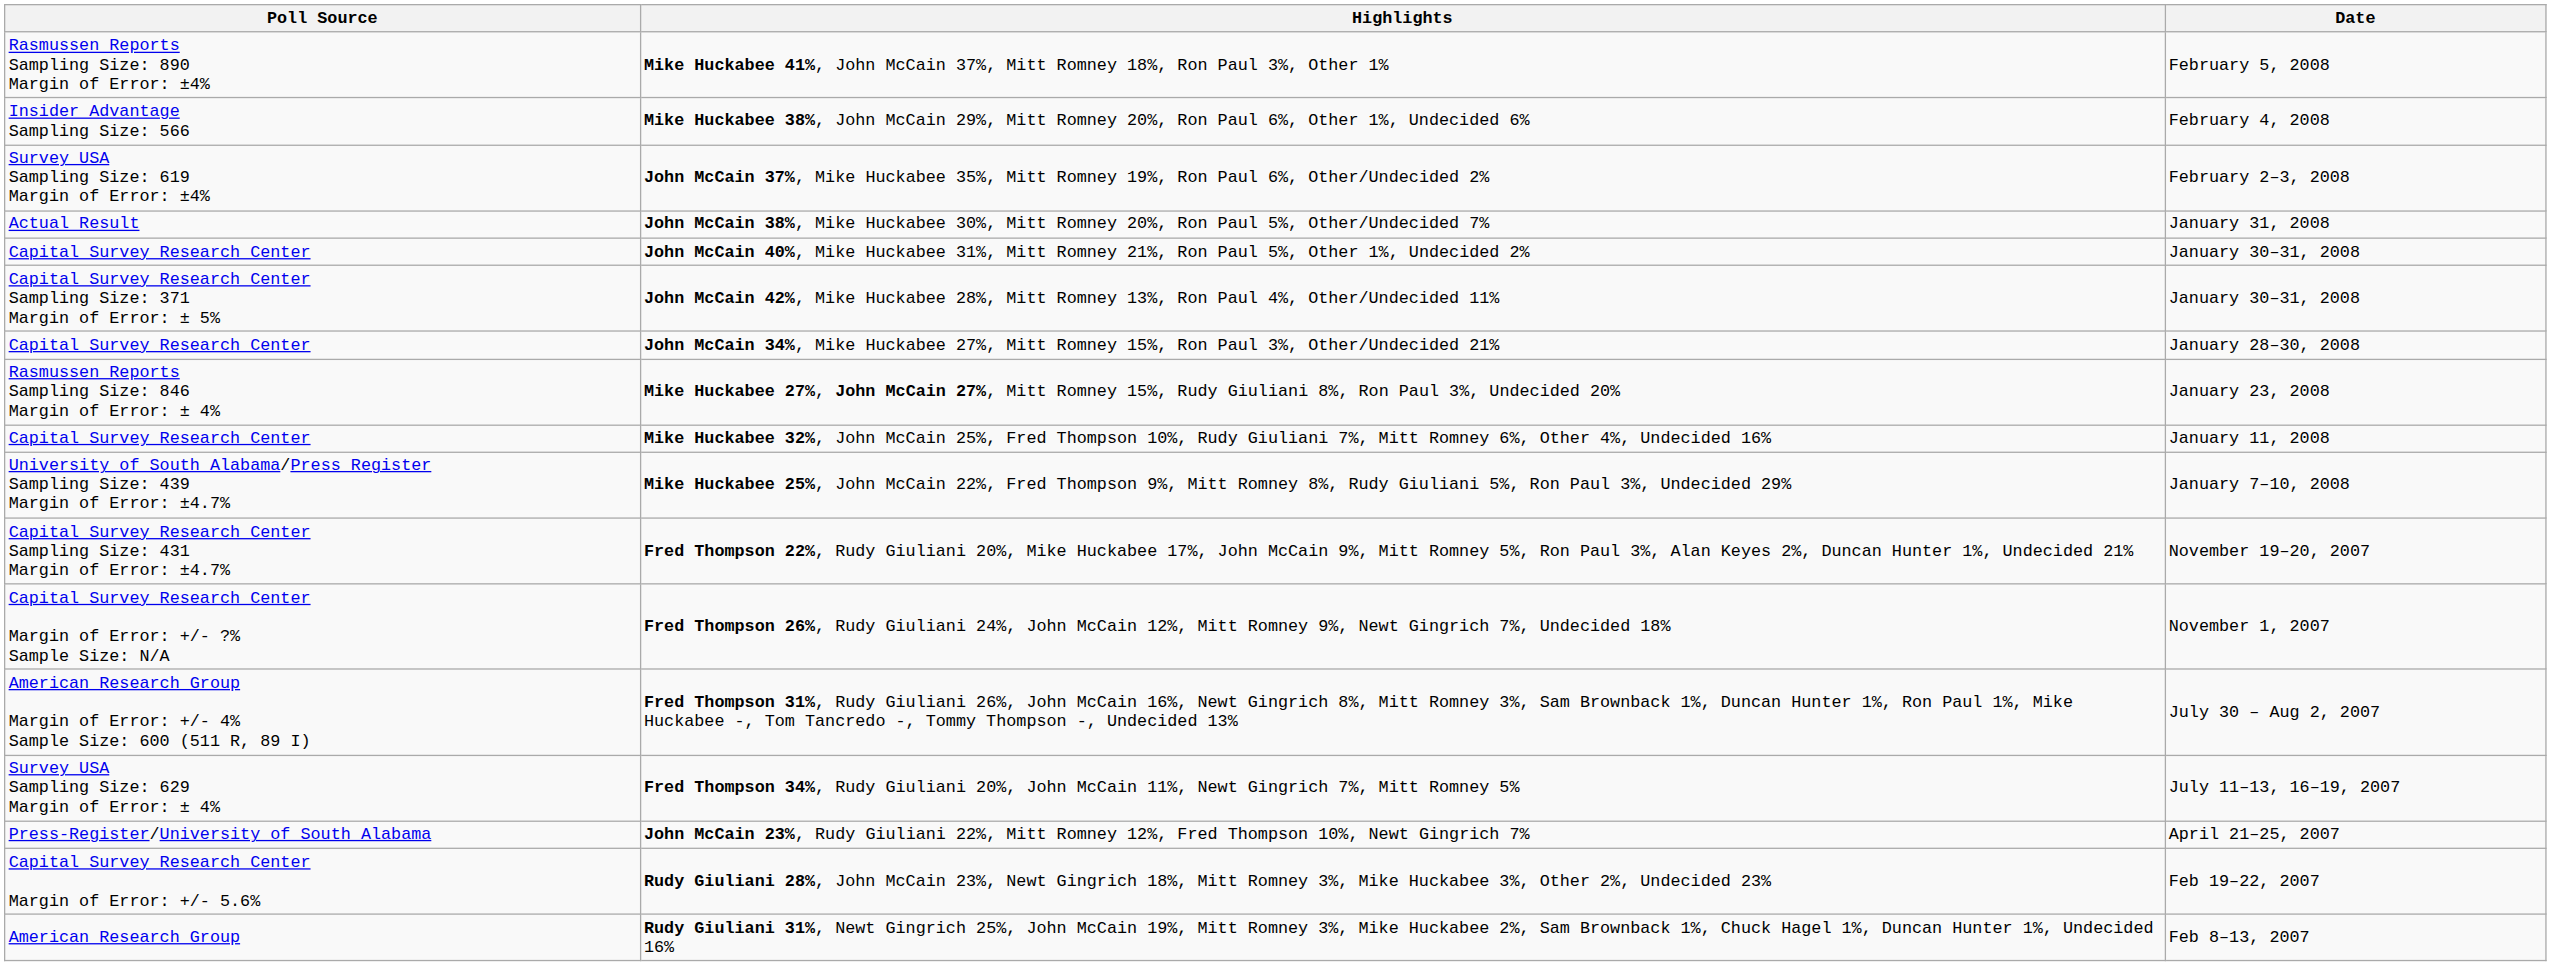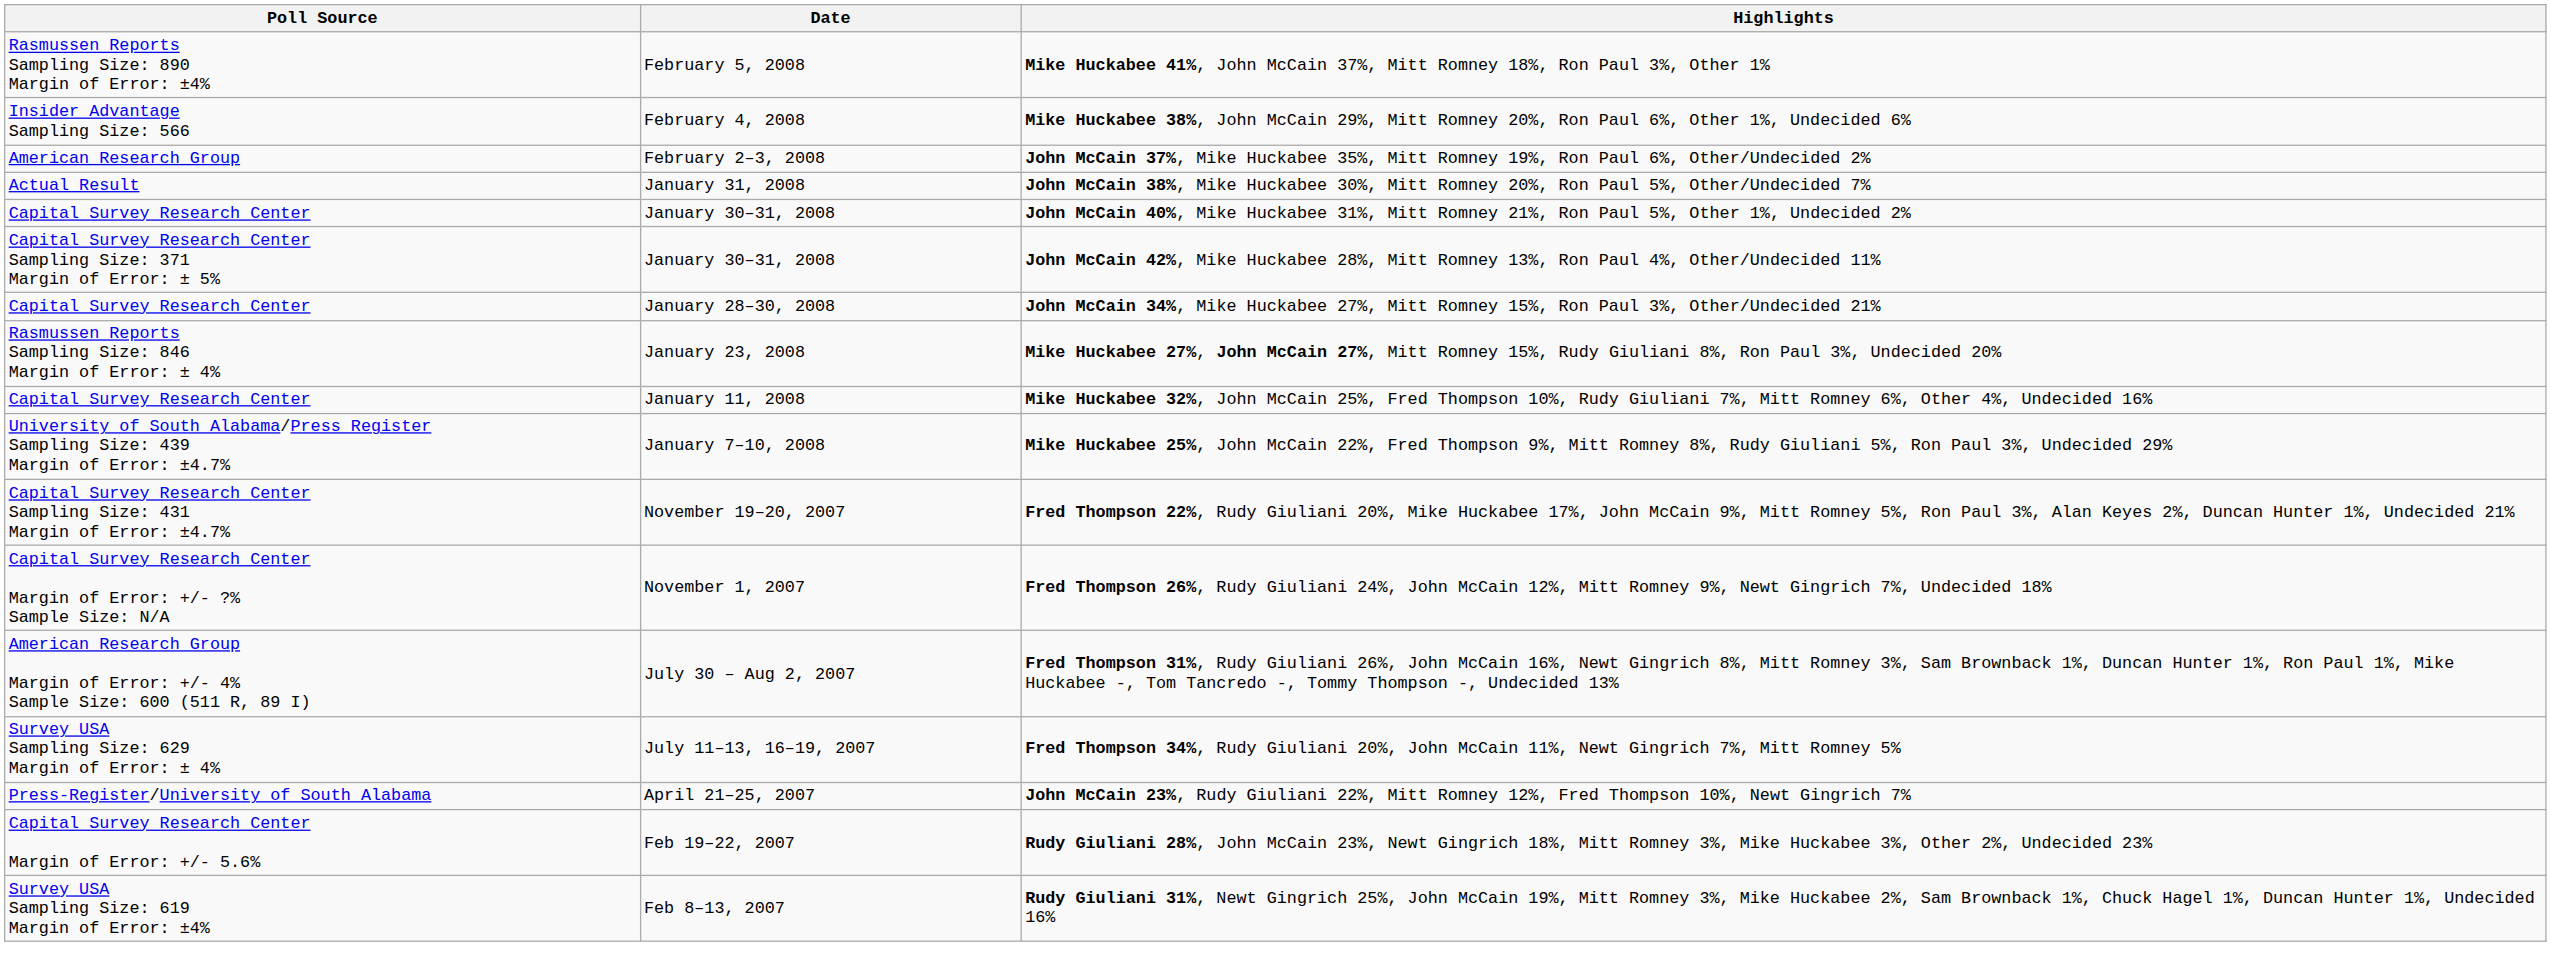columns swapped: (2355, 18) <-> (1402, 18)
(109, 178) Survey USA Sampling Size: 619 Margin of Error: ±4% -> (124, 158) American Research Group
(124, 938) American Research Group -> (109, 909) Survey USA Sampling Size: 619 Margin of Error: ±4%
